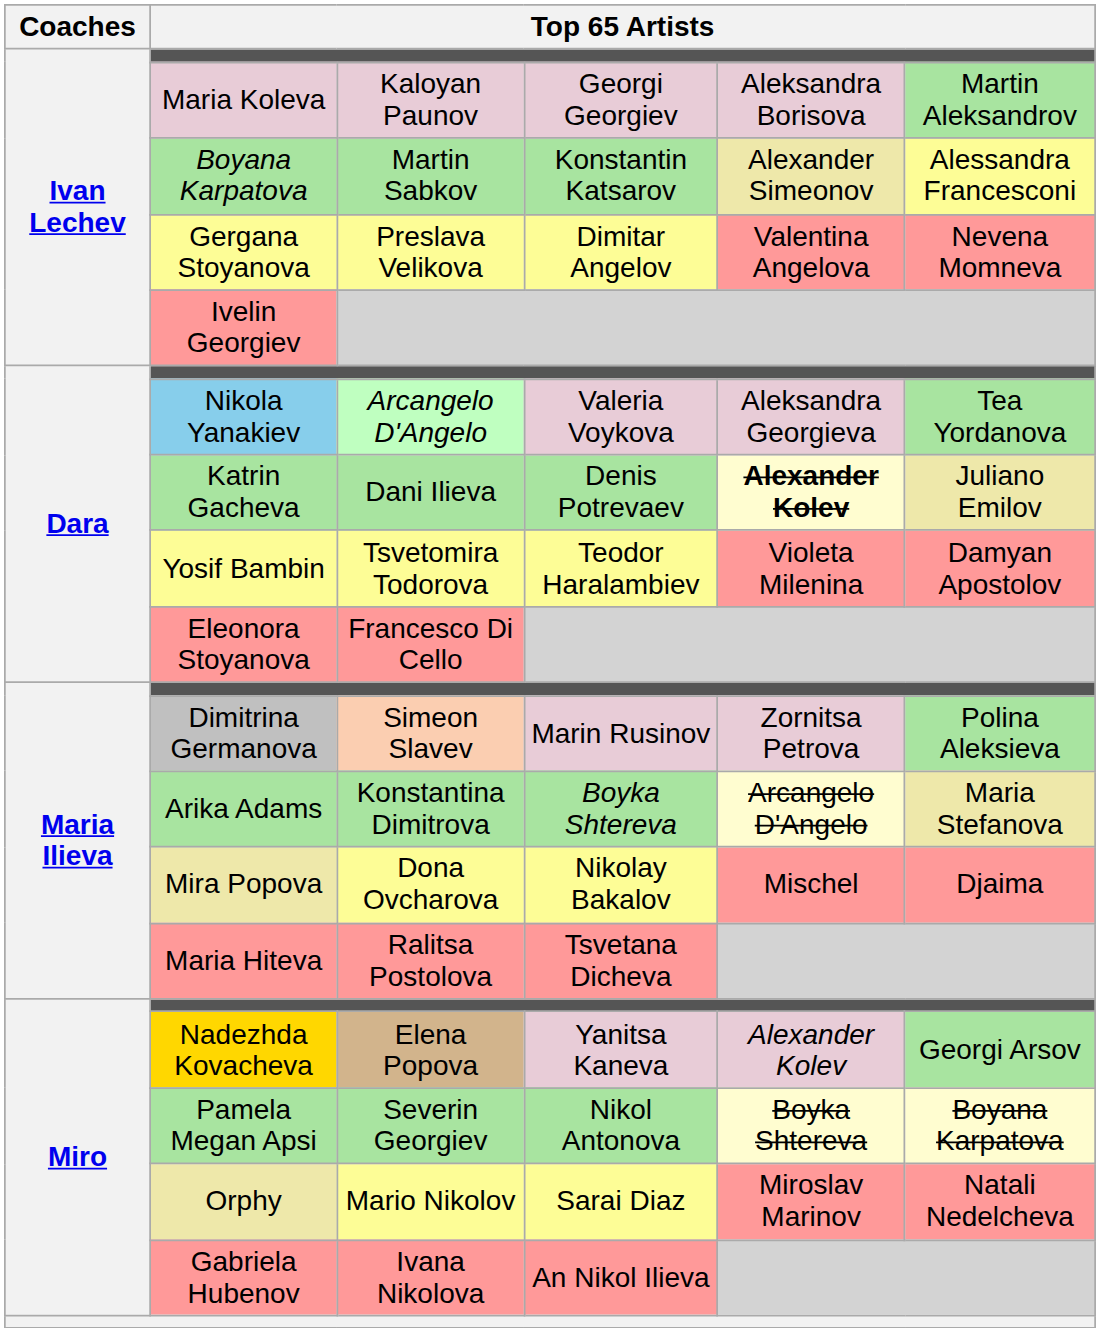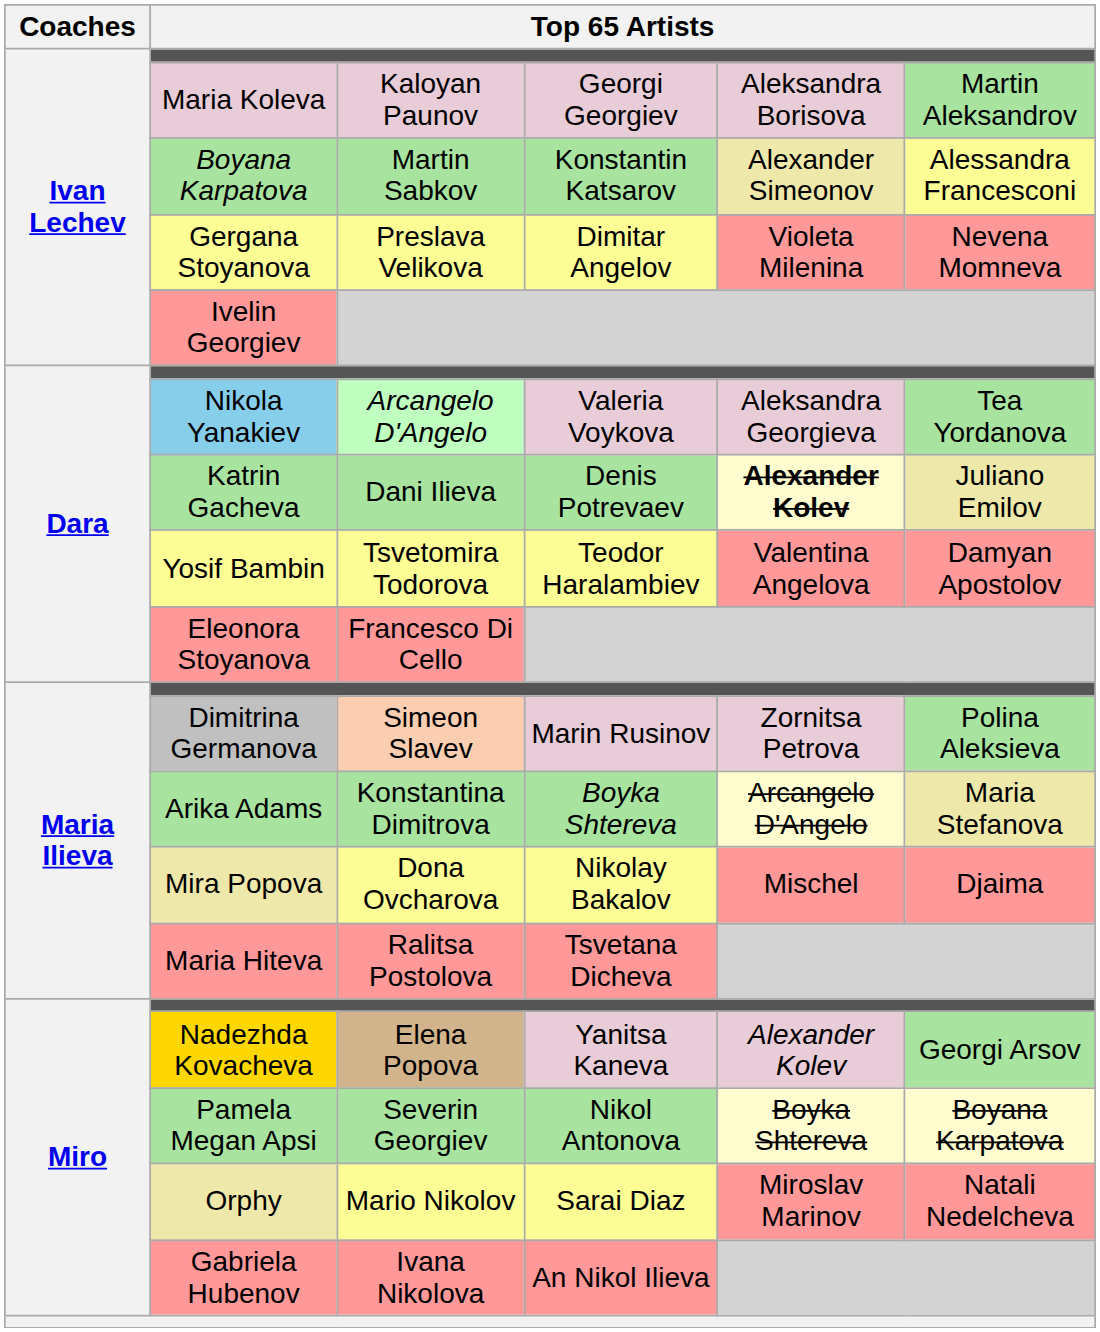(811, 251) Valentina Angelova -> (811, 251) Violeta Milenina
(811, 568) Violeta Milenina -> (811, 568) Valentina Angelova
